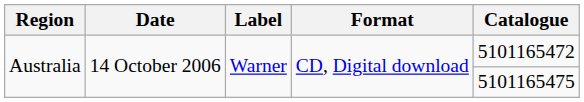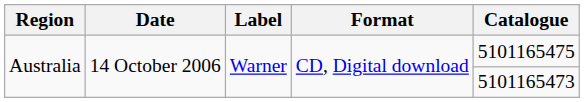(526, 50) 5101165472 -> (526, 50) 5101165475
(526, 81) 5101165475 -> (526, 81) 5101165473
